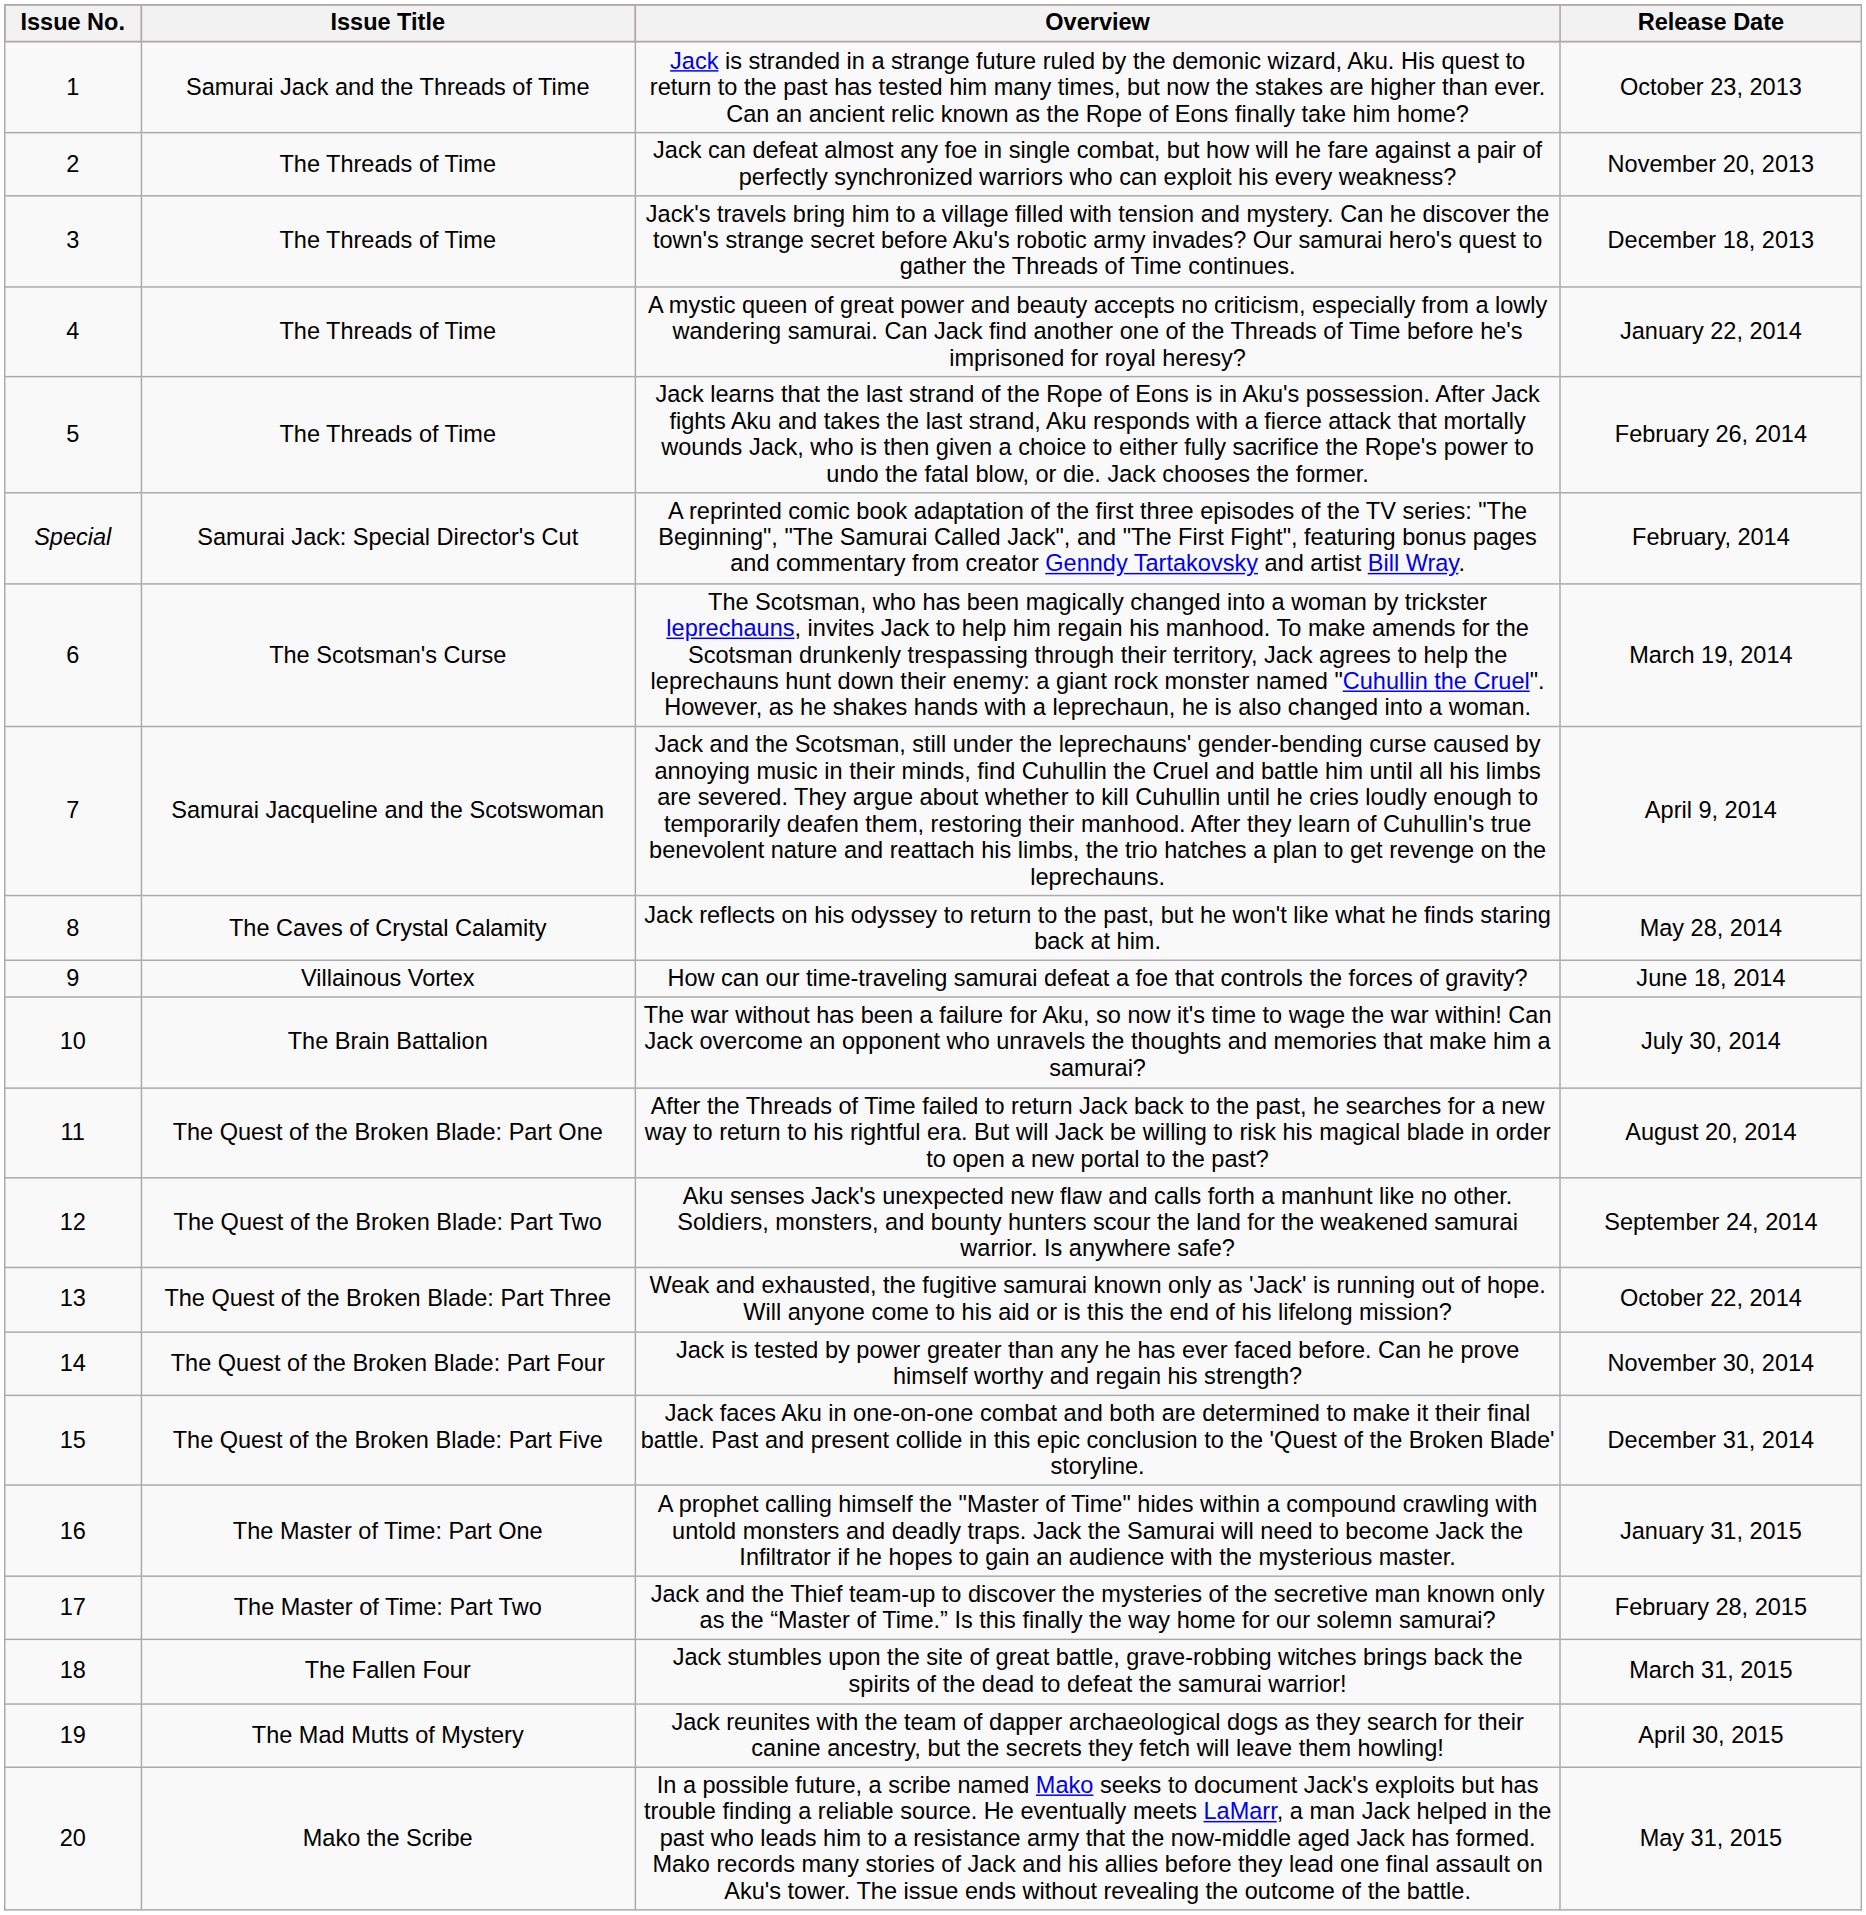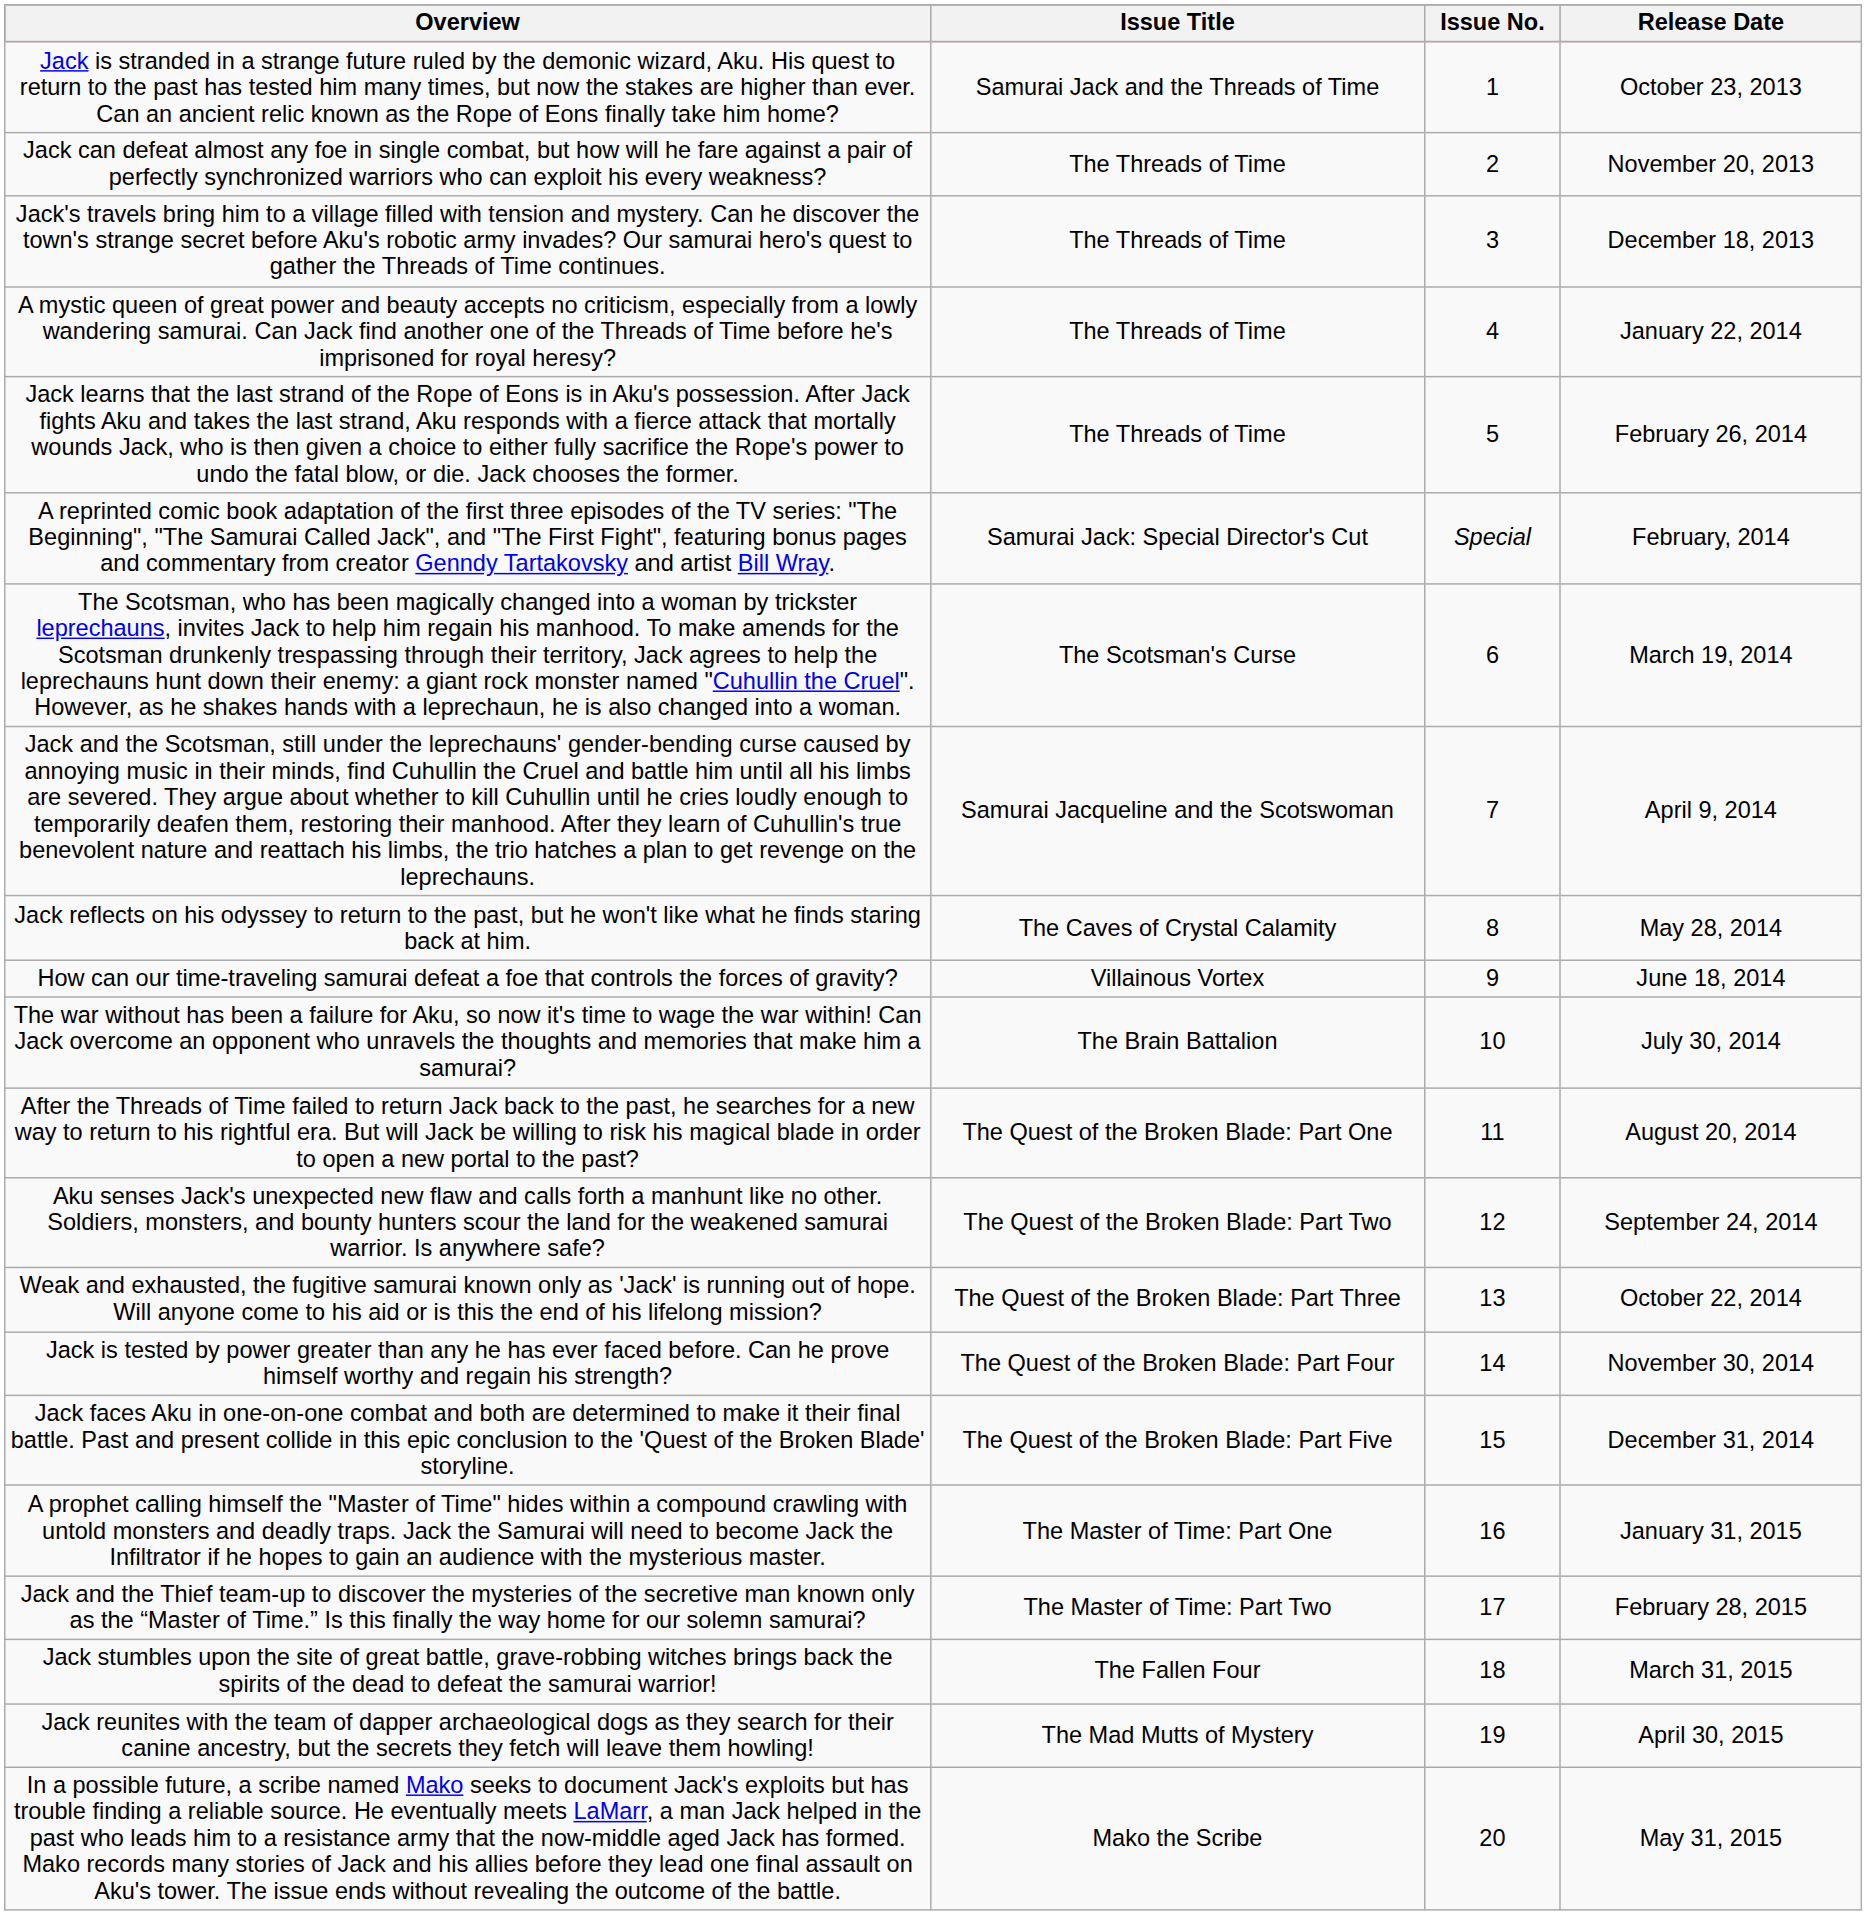columns swapped: (73, 23) <-> (1098, 23)
